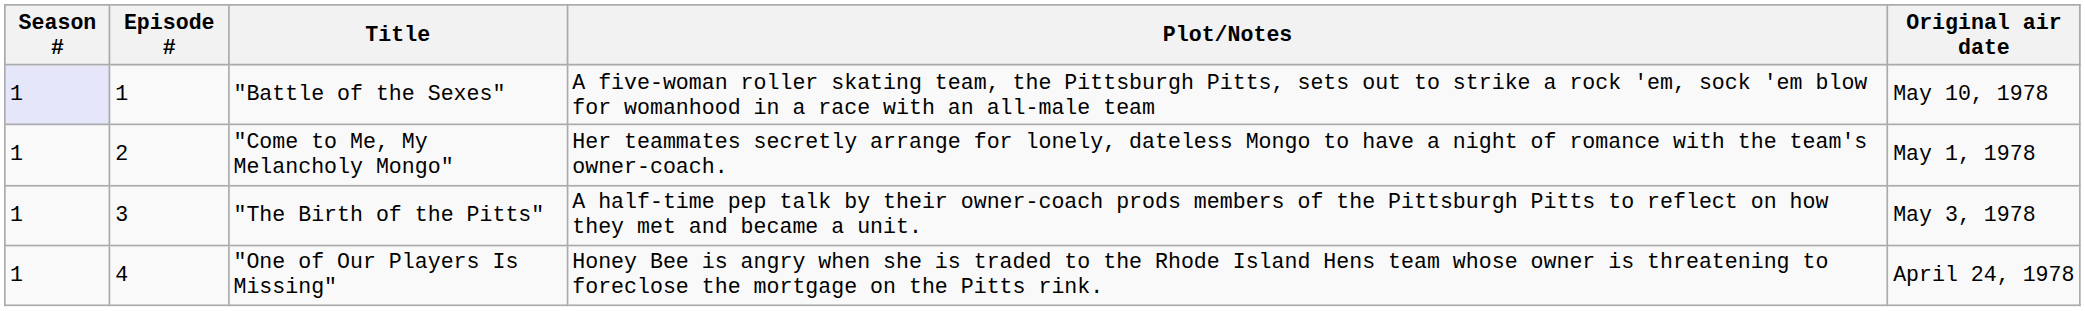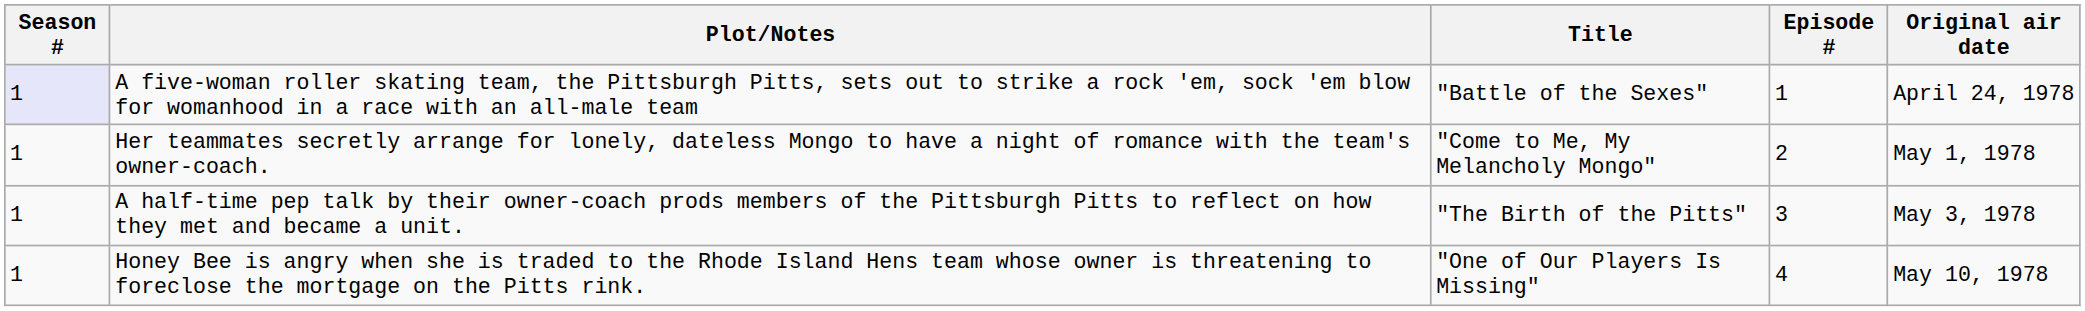columns swapped: (169, 35) <-> (1228, 35)
(1971, 95) May 10, 1978 -> (1984, 95) April 24, 1978
(1984, 275) April 24, 1978 -> (1971, 275) May 10, 1978
